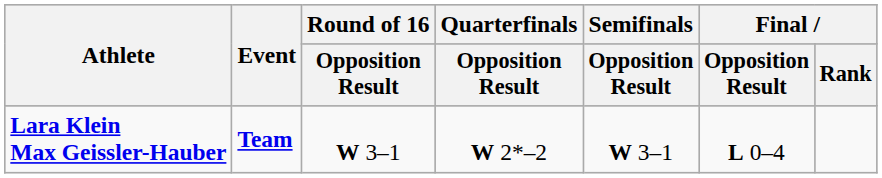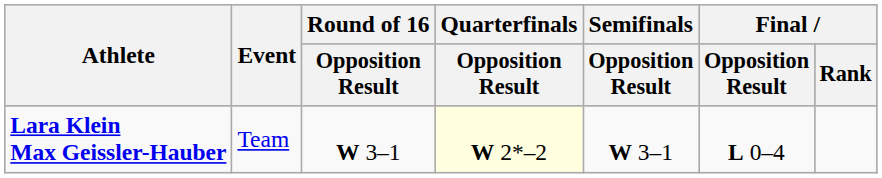(265, 139) bold -> (263, 139) normal
(509, 153) no background -> (509, 153) lightyellow background
